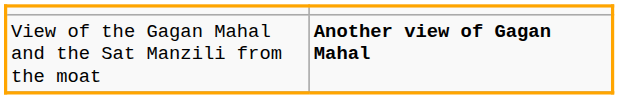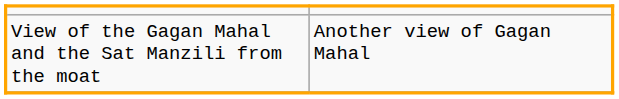(432, 42) bold -> (432, 42) normal
